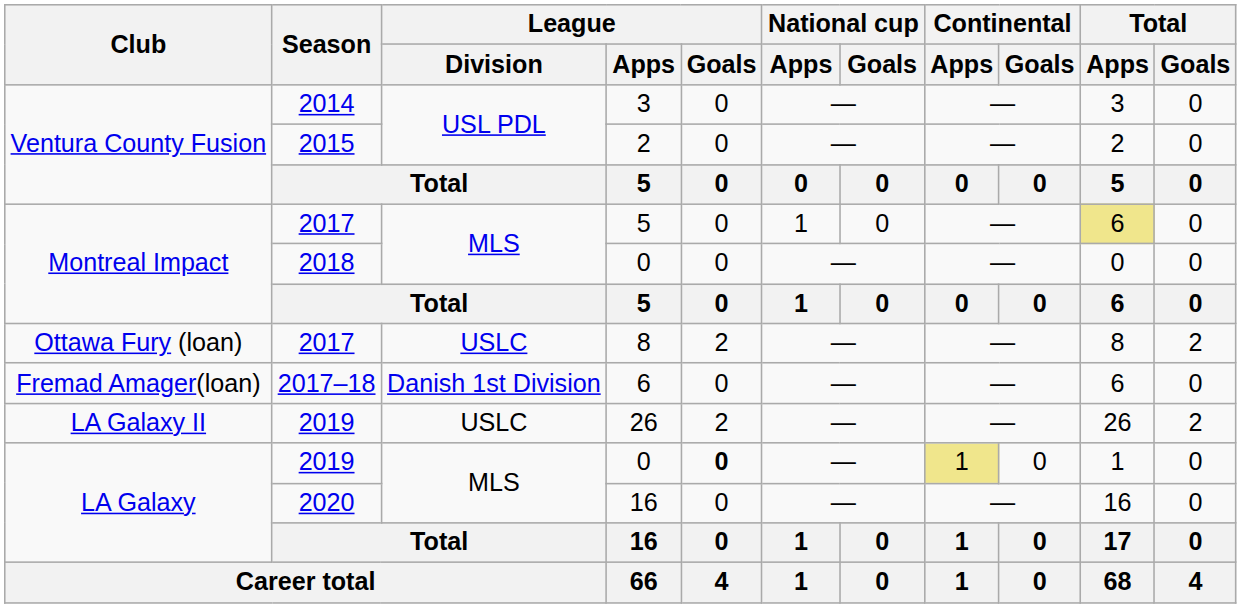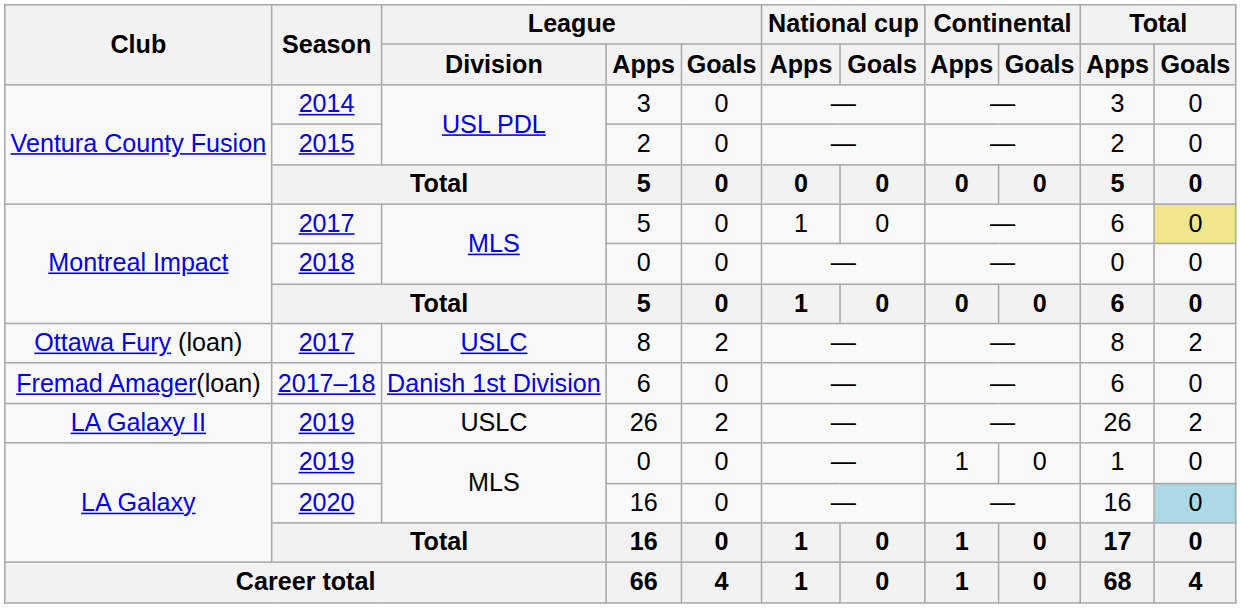(1118, 223) khaki background -> (1118, 223) no background
(1195, 223) no background -> (1195, 223) khaki background
(722, 462) bold -> (722, 462) normal
(962, 462) khaki background -> (962, 462) no background
(1195, 502) no background -> (1195, 502) lightblue background
